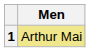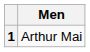(52, 36) khaki background -> (52, 36) no background
